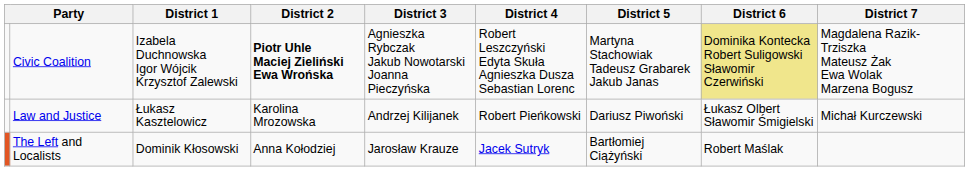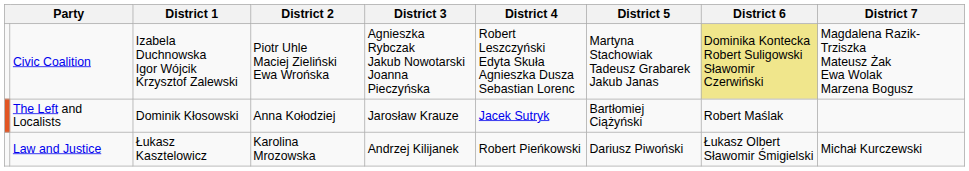(298, 61) bold -> (295, 61) normal
rows swapped: (57, 115) <-> (47, 149)
